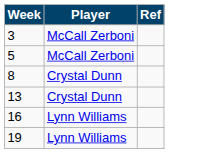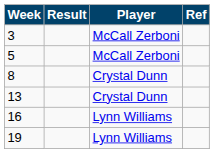+ column: (67, 14)
